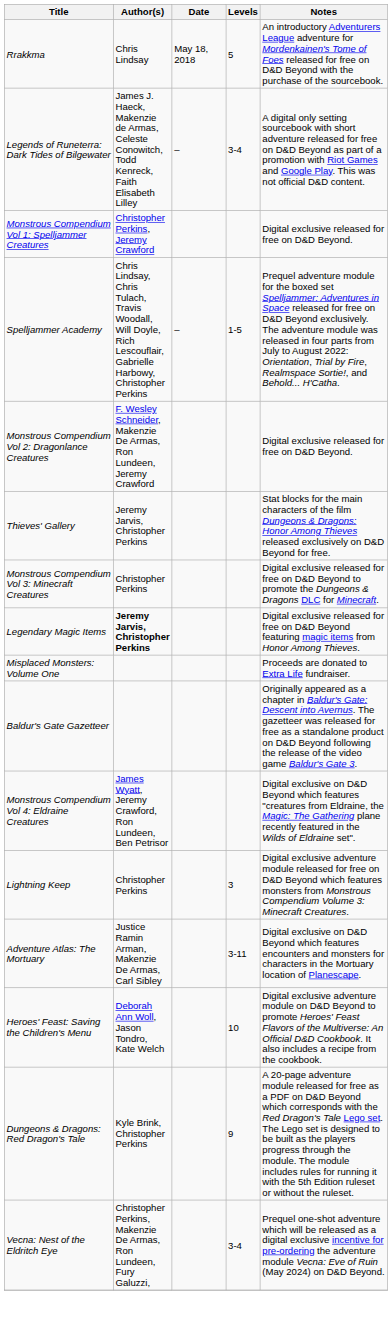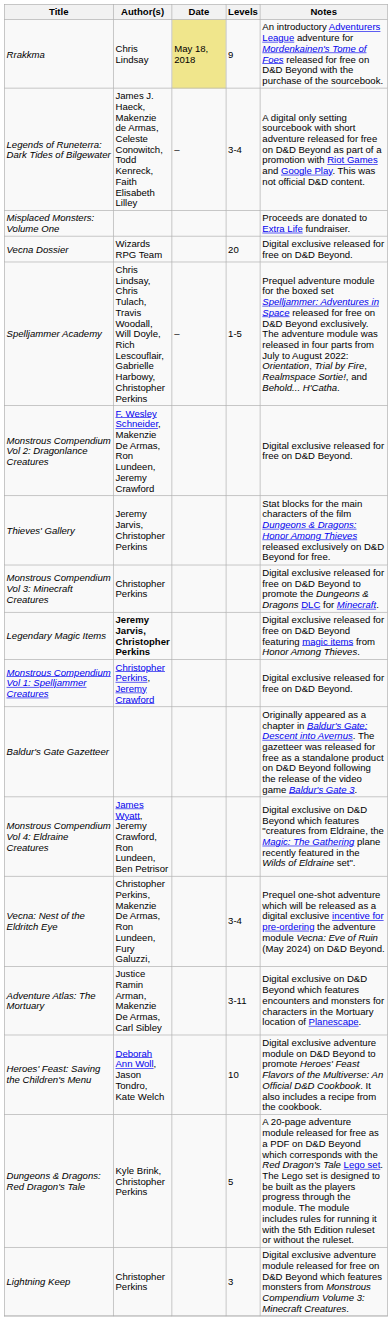(191, 54) no background -> (191, 54) khaki background
(231, 54) 5 -> (231, 54) 9
rows swapped: (59, 234) <-> (50, 668)
+ row: (37, 249)
rows swapped: (38, 885) <-> (46, 1245)
(231, 1134) 9 -> (231, 1181) 5
